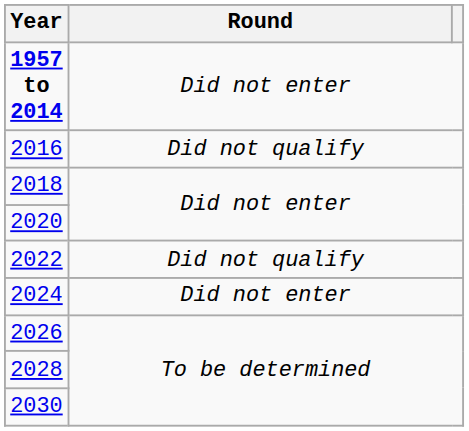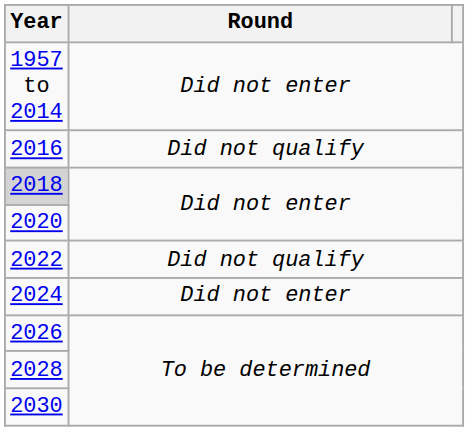(36, 86) bold -> (36, 86) normal
(36, 186) no background -> (36, 186) lightgrey background
